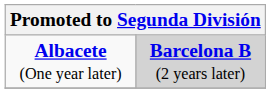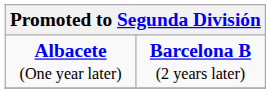(200, 61) lightgrey background -> (200, 61) no background
